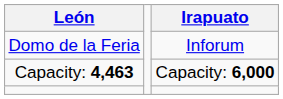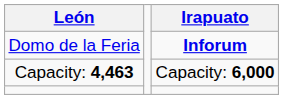(215, 45) normal -> (215, 45) bold
